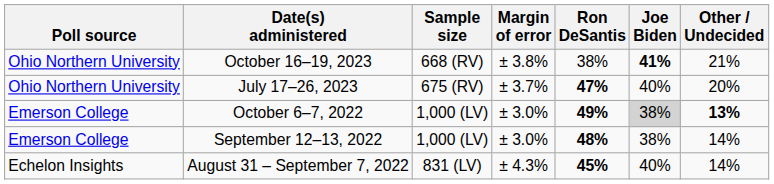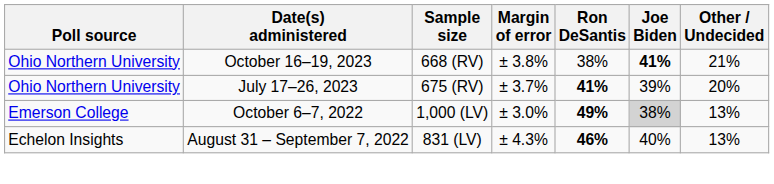(592, 88) 47% -> (592, 88) 41%
(655, 88) 40% -> (655, 88) 39%
(724, 114) bold -> (724, 114) normal
- row: (298, 139)
(592, 165) 45% -> (592, 139) 46%
(724, 165) 14% -> (724, 139) 13%
